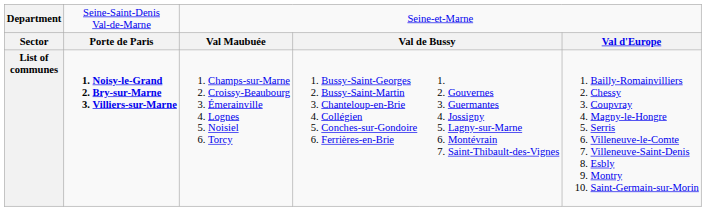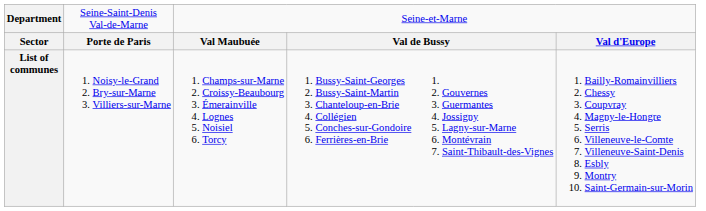(122, 92) bold -> (119, 92) normal
